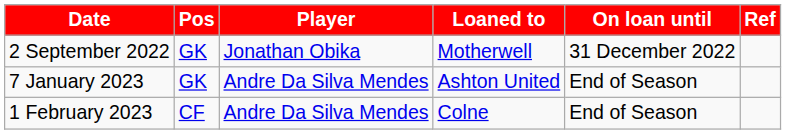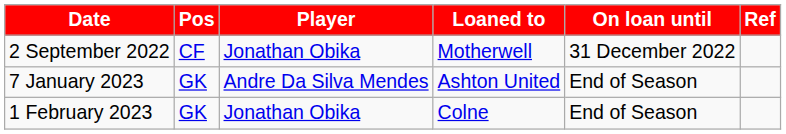(193, 50) GK -> (192, 50) CF
(192, 112) CF -> (193, 112) GK
(326, 112) Andre Da Silva Mendes -> (292, 112) Jonathan Obika
